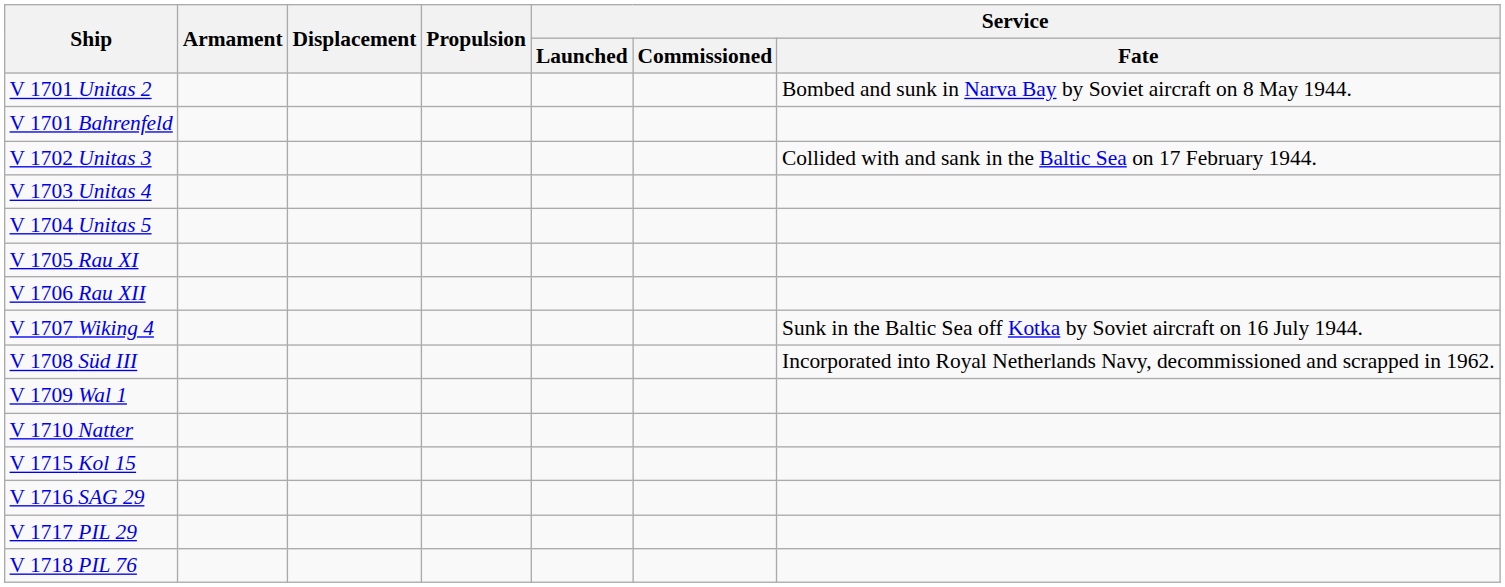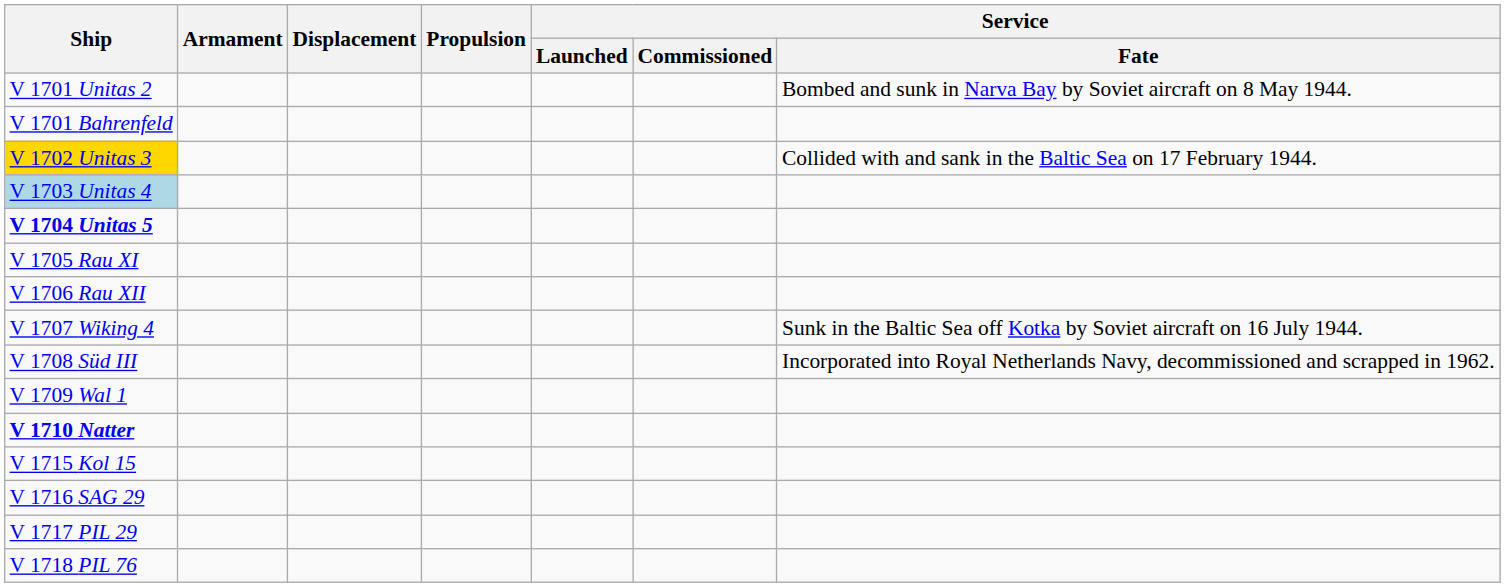(81, 157) no background -> (81, 157) gold background
(81, 191) no background -> (81, 191) lightblue background
(81, 225) normal -> (81, 225) bold
(71, 429) normal -> (72, 429) bold
